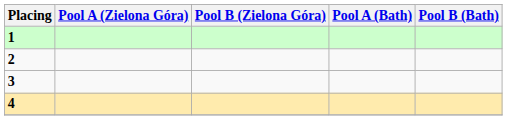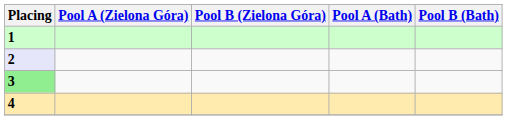(11, 59) no background -> (11, 59) lavender background
(11, 81) no background -> (11, 81) lightgreen background
